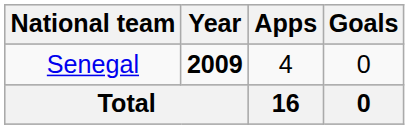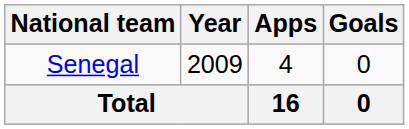(215, 64) bold -> (215, 64) normal
